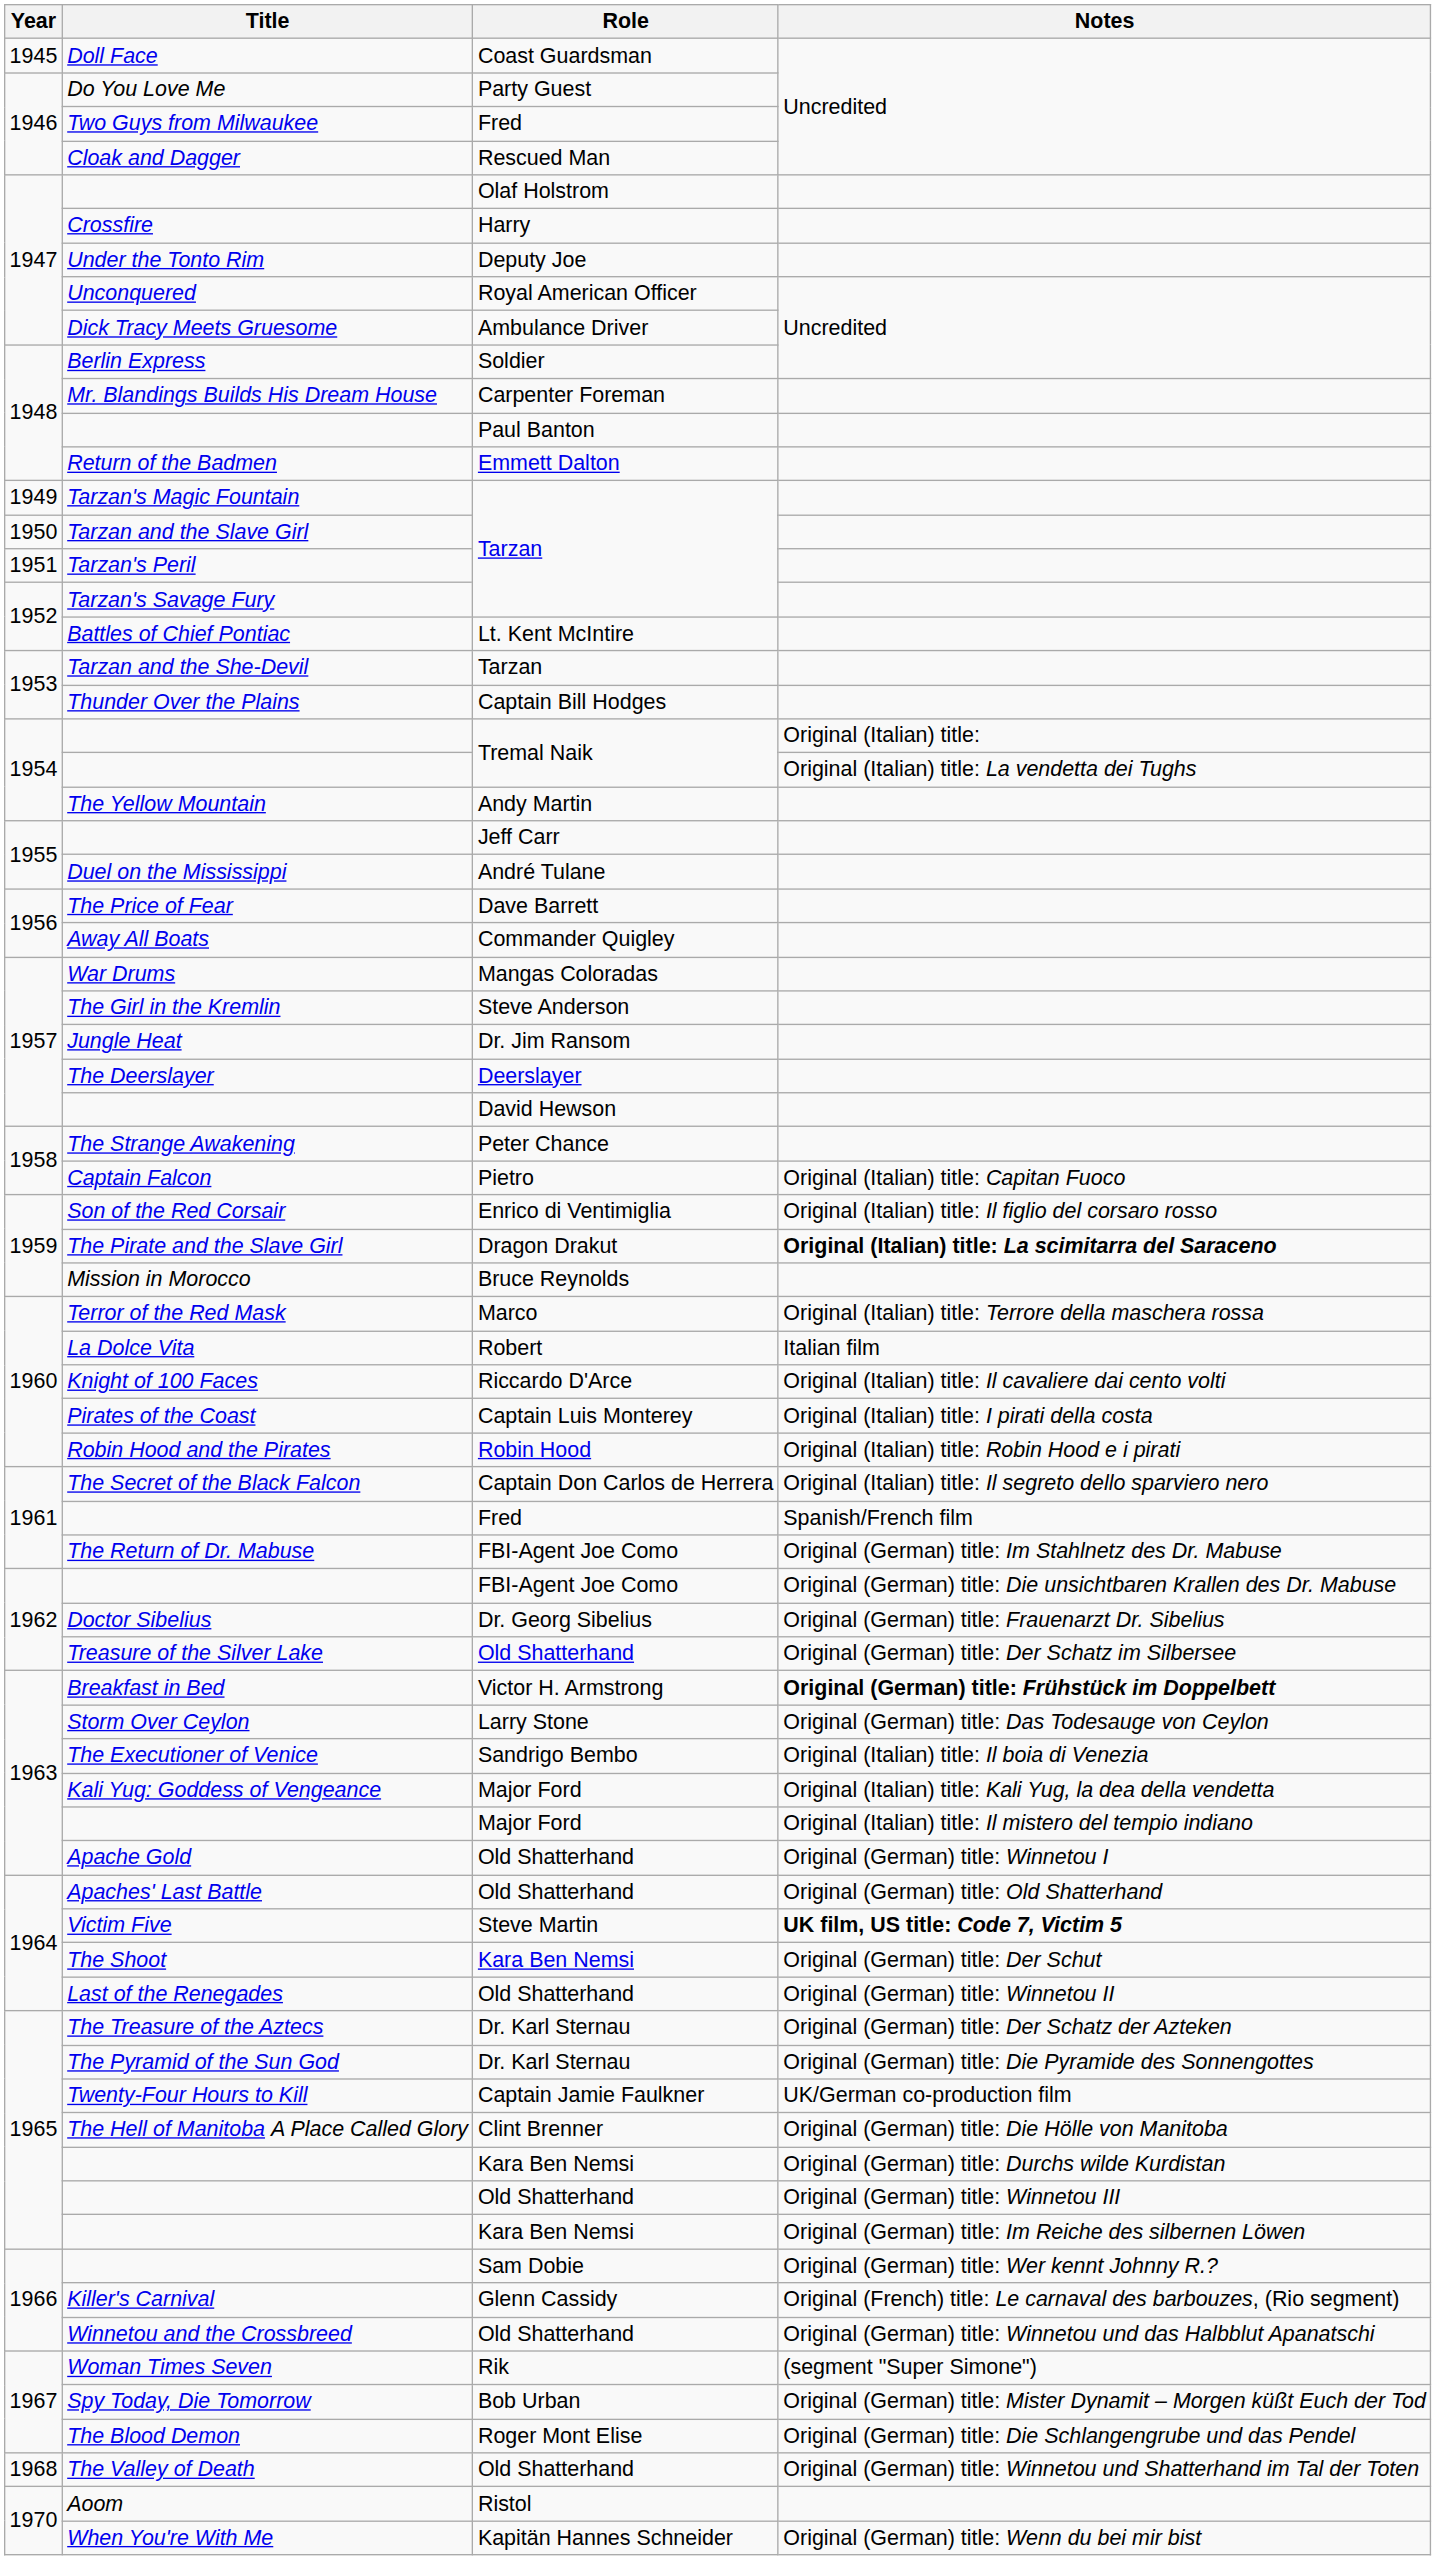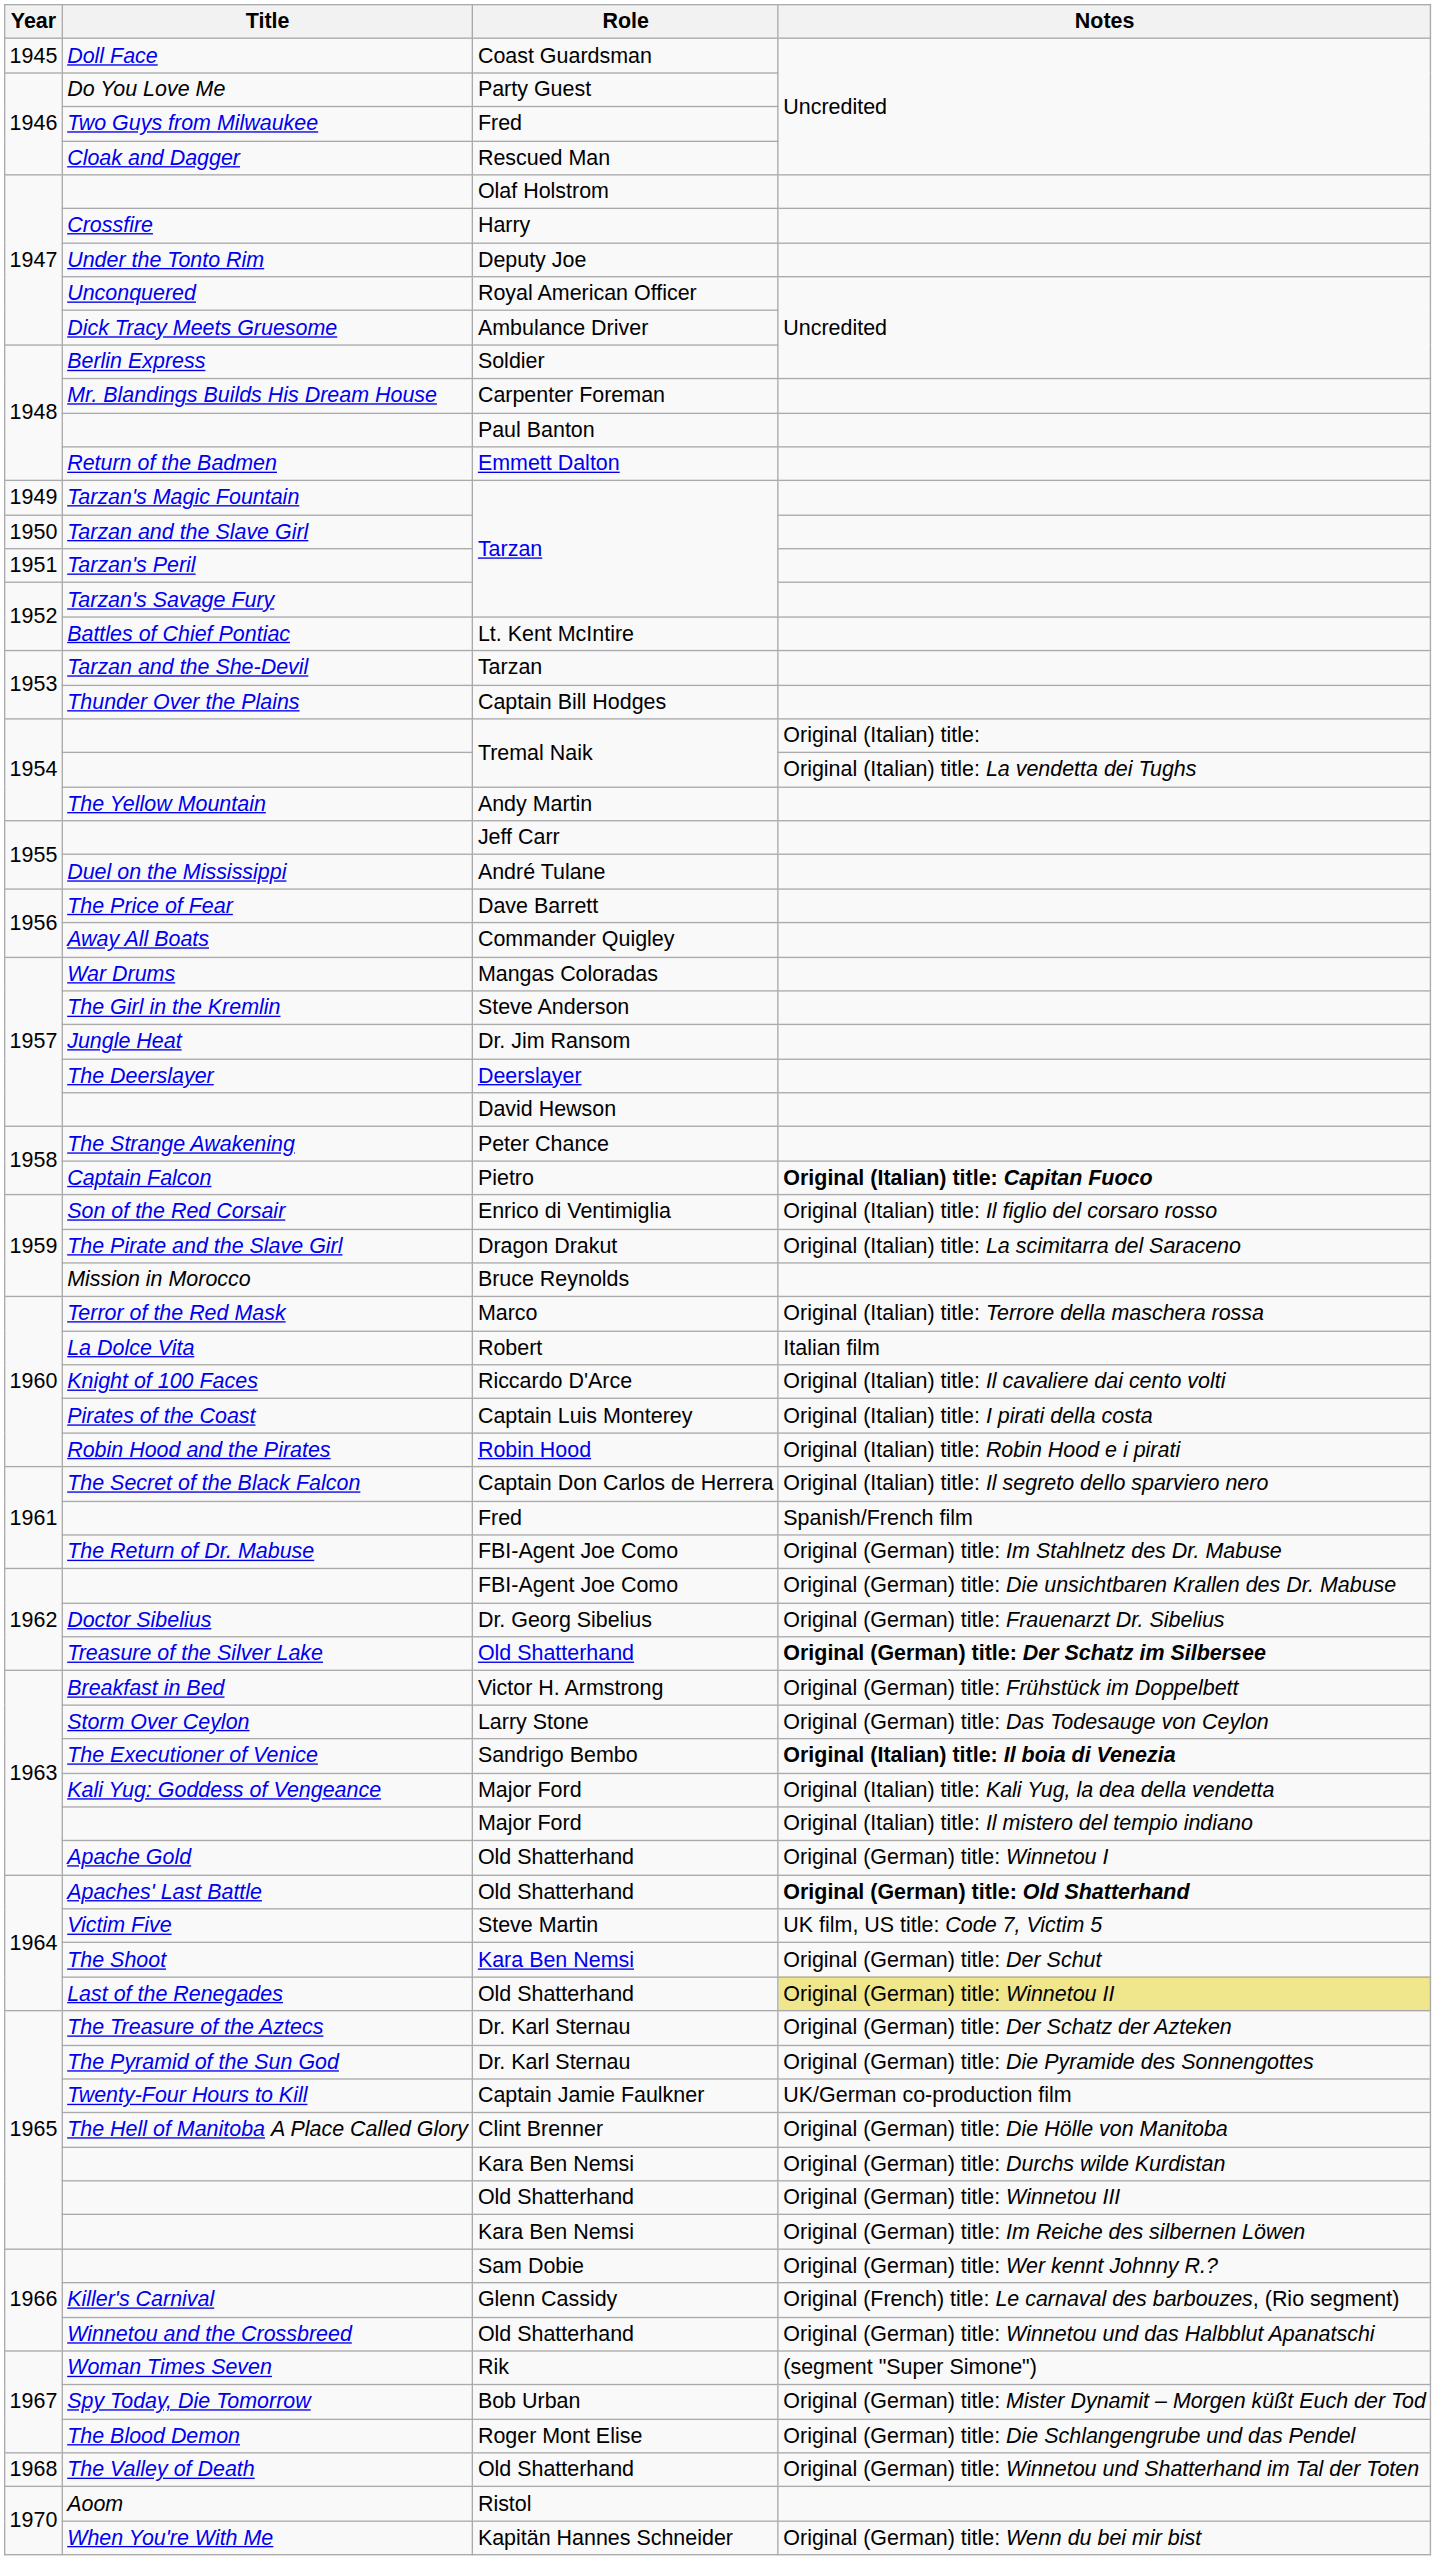(954, 1177) normal -> (968, 1177) bold
(1030, 1245) bold -> (1012, 1245) normal
(1010, 1653) normal -> (1025, 1653) bold
(1029, 1687) bold -> (1011, 1687) normal
(966, 1755) normal -> (979, 1755) bold
(973, 1891) normal -> (986, 1891) bold
(953, 1925) bold -> (943, 1925) normal
(949, 1993) no background -> (949, 1993) khaki background
